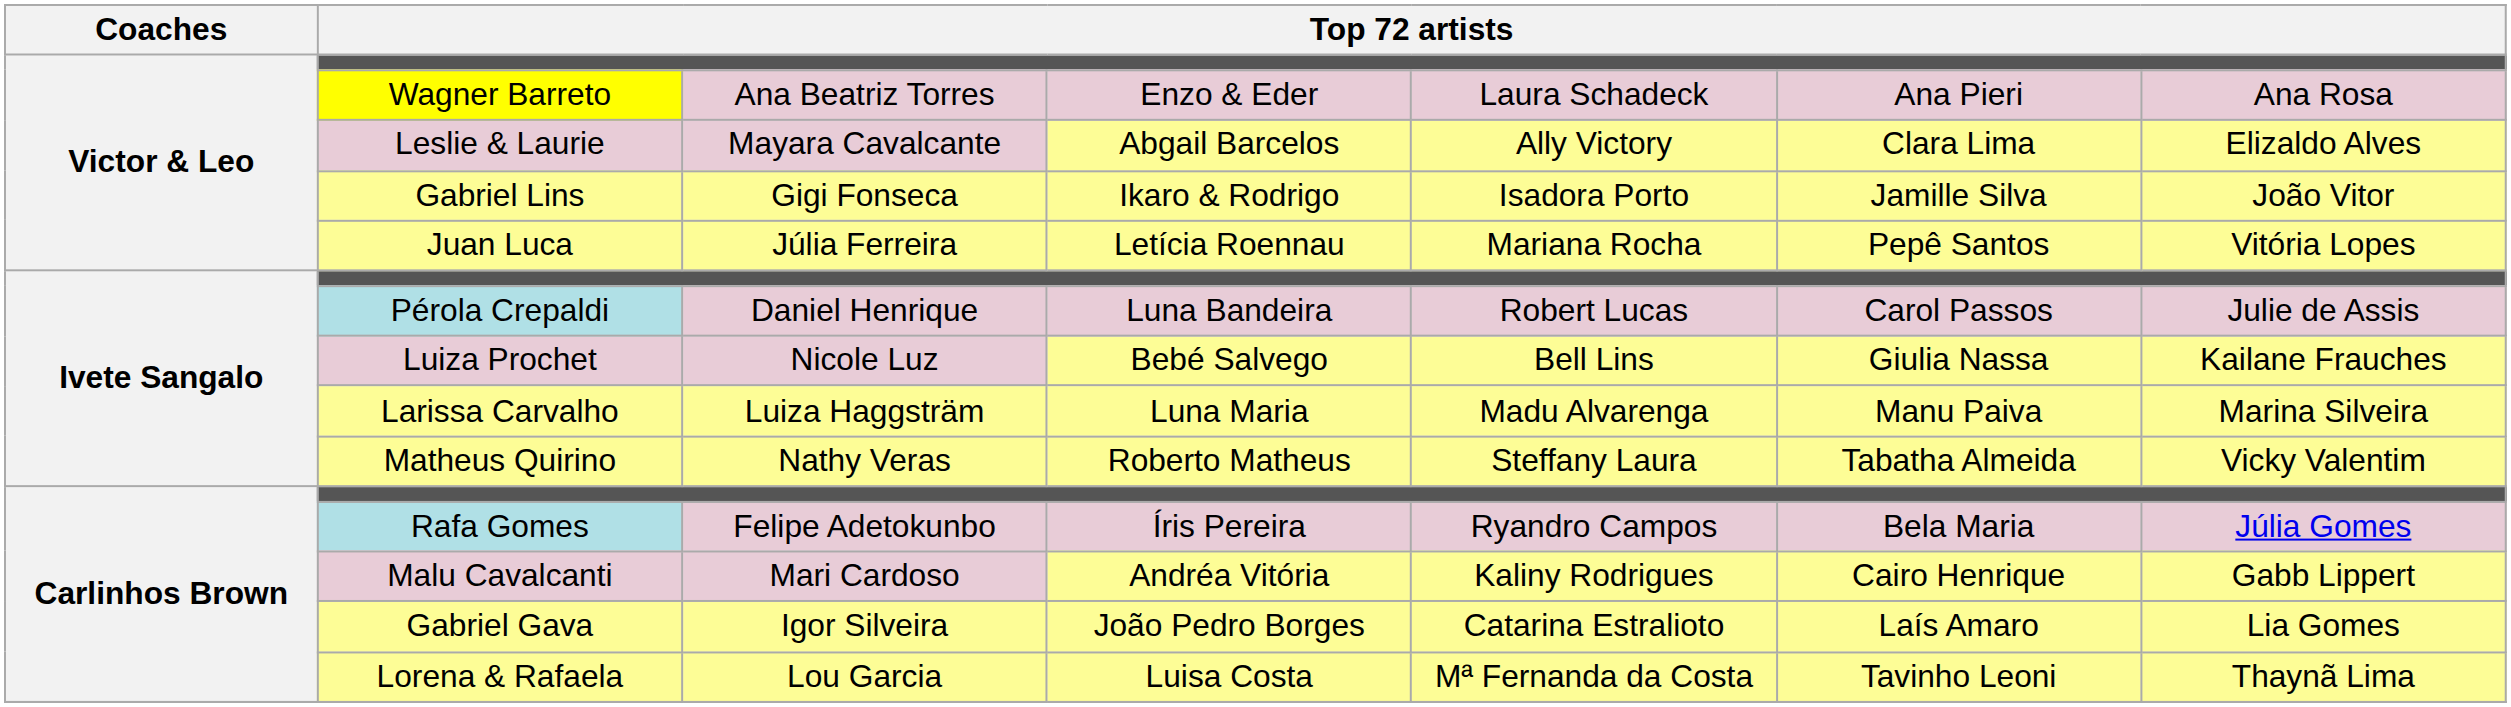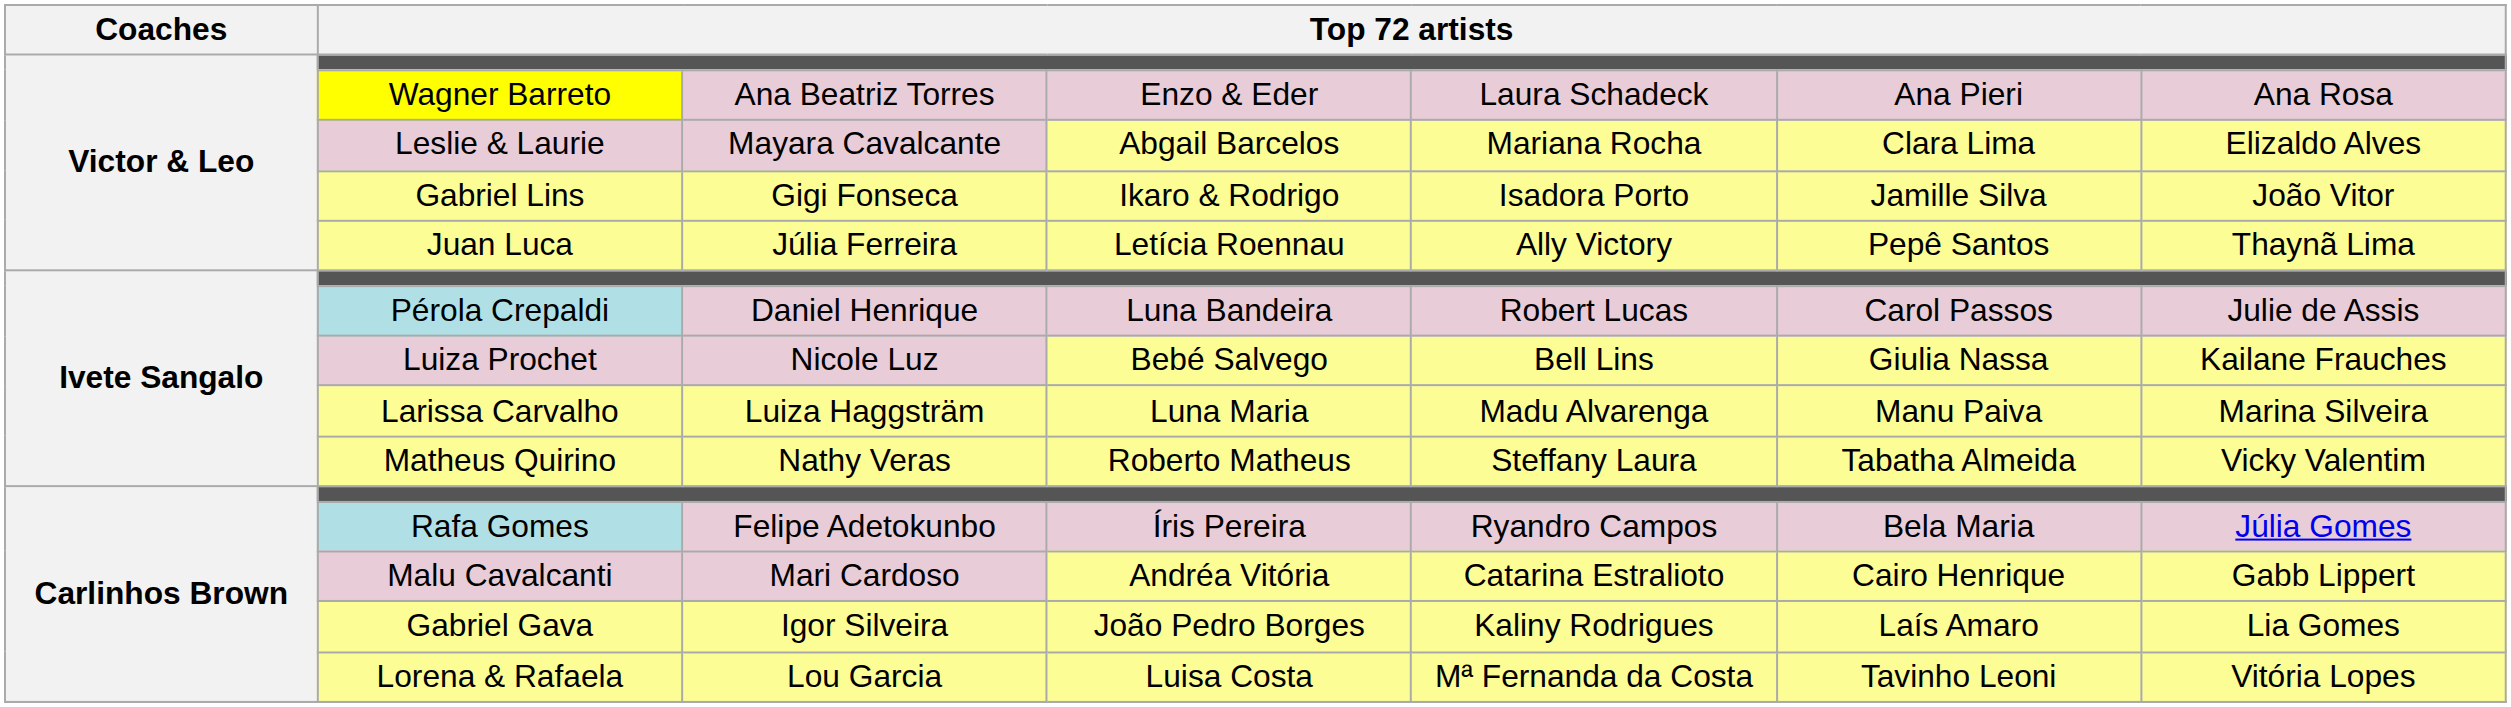(1594, 144) Ally Victory -> (1594, 144) Mariana Rocha
(1594, 245) Mariana Rocha -> (1594, 245) Ally Victory
(2323, 245) Vitória Lopes -> (2323, 245) Thaynã Lima
(1594, 575) Kaliny Rodrigues -> (1594, 575) Catarina Estralioto
(1594, 626) Catarina Estralioto -> (1594, 626) Kaliny Rodrigues
(2323, 676) Thaynã Lima -> (2323, 676) Vitória Lopes
